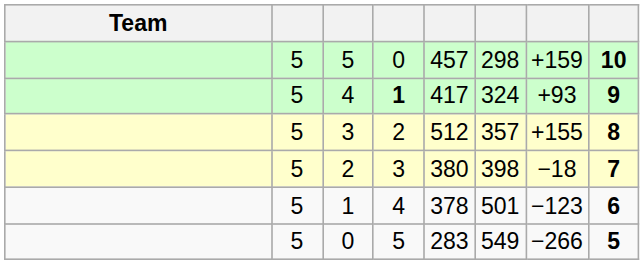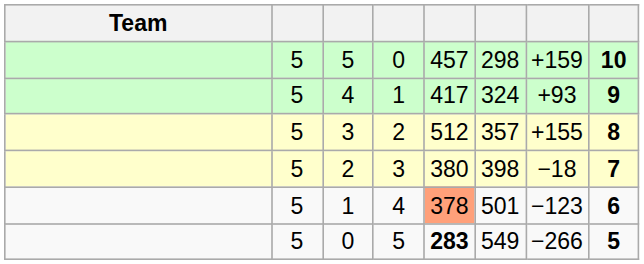(399, 96) bold -> (399, 96) normal
(449, 205) no background -> (449, 205) lightsalmon background
(449, 242) normal -> (449, 242) bold
